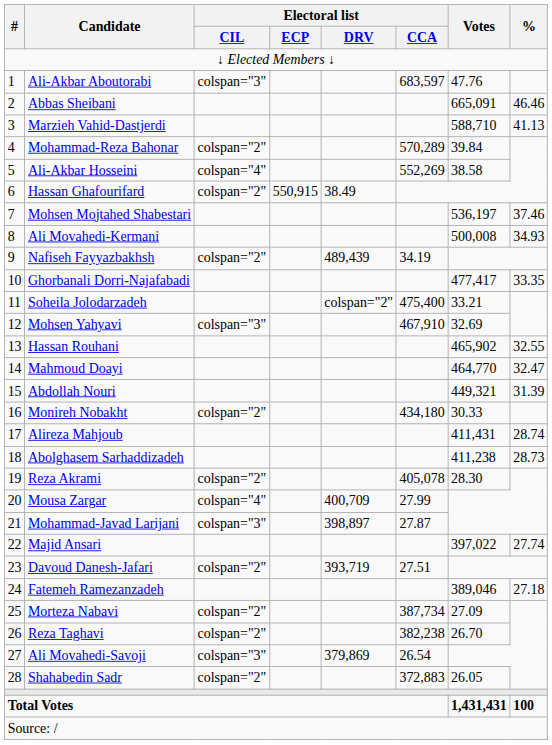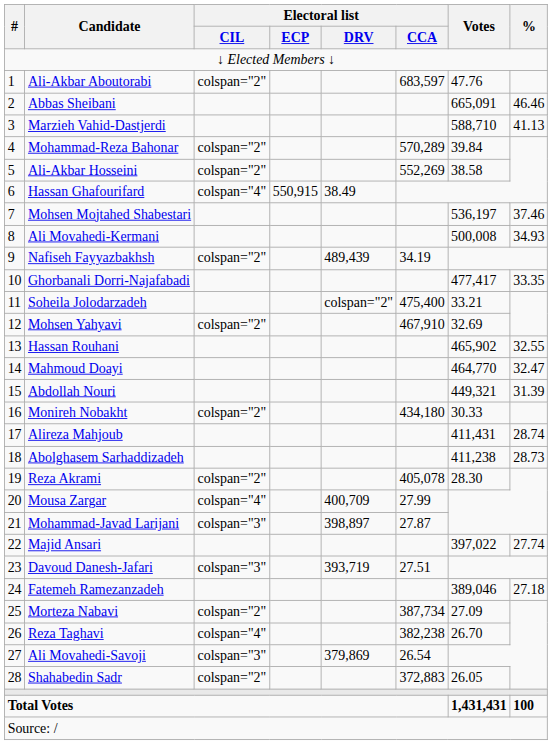(232, 81) colspan="3" -> (232, 81) colspan="2"
(232, 170) colspan="4" -> (232, 170) colspan="2"
(232, 192) colspan="2" -> (232, 192) colspan="4"
(232, 324) colspan="3" -> (232, 324) colspan="2"
(232, 567) colspan="2" -> (232, 567) colspan="3"
(232, 633) colspan="2" -> (232, 633) colspan="4"
